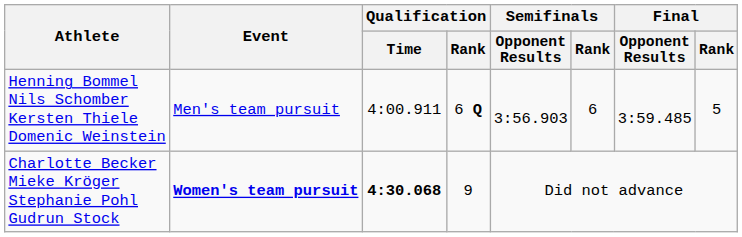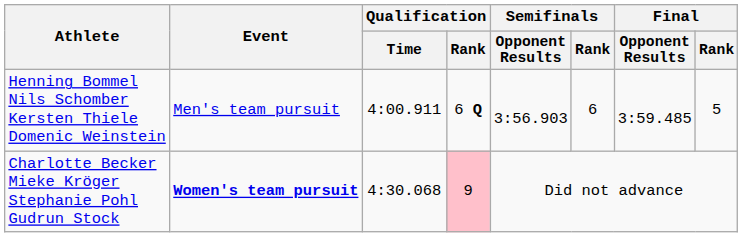(404, 191) bold -> (404, 191) normal
(468, 191) no background -> (468, 191) pink background
